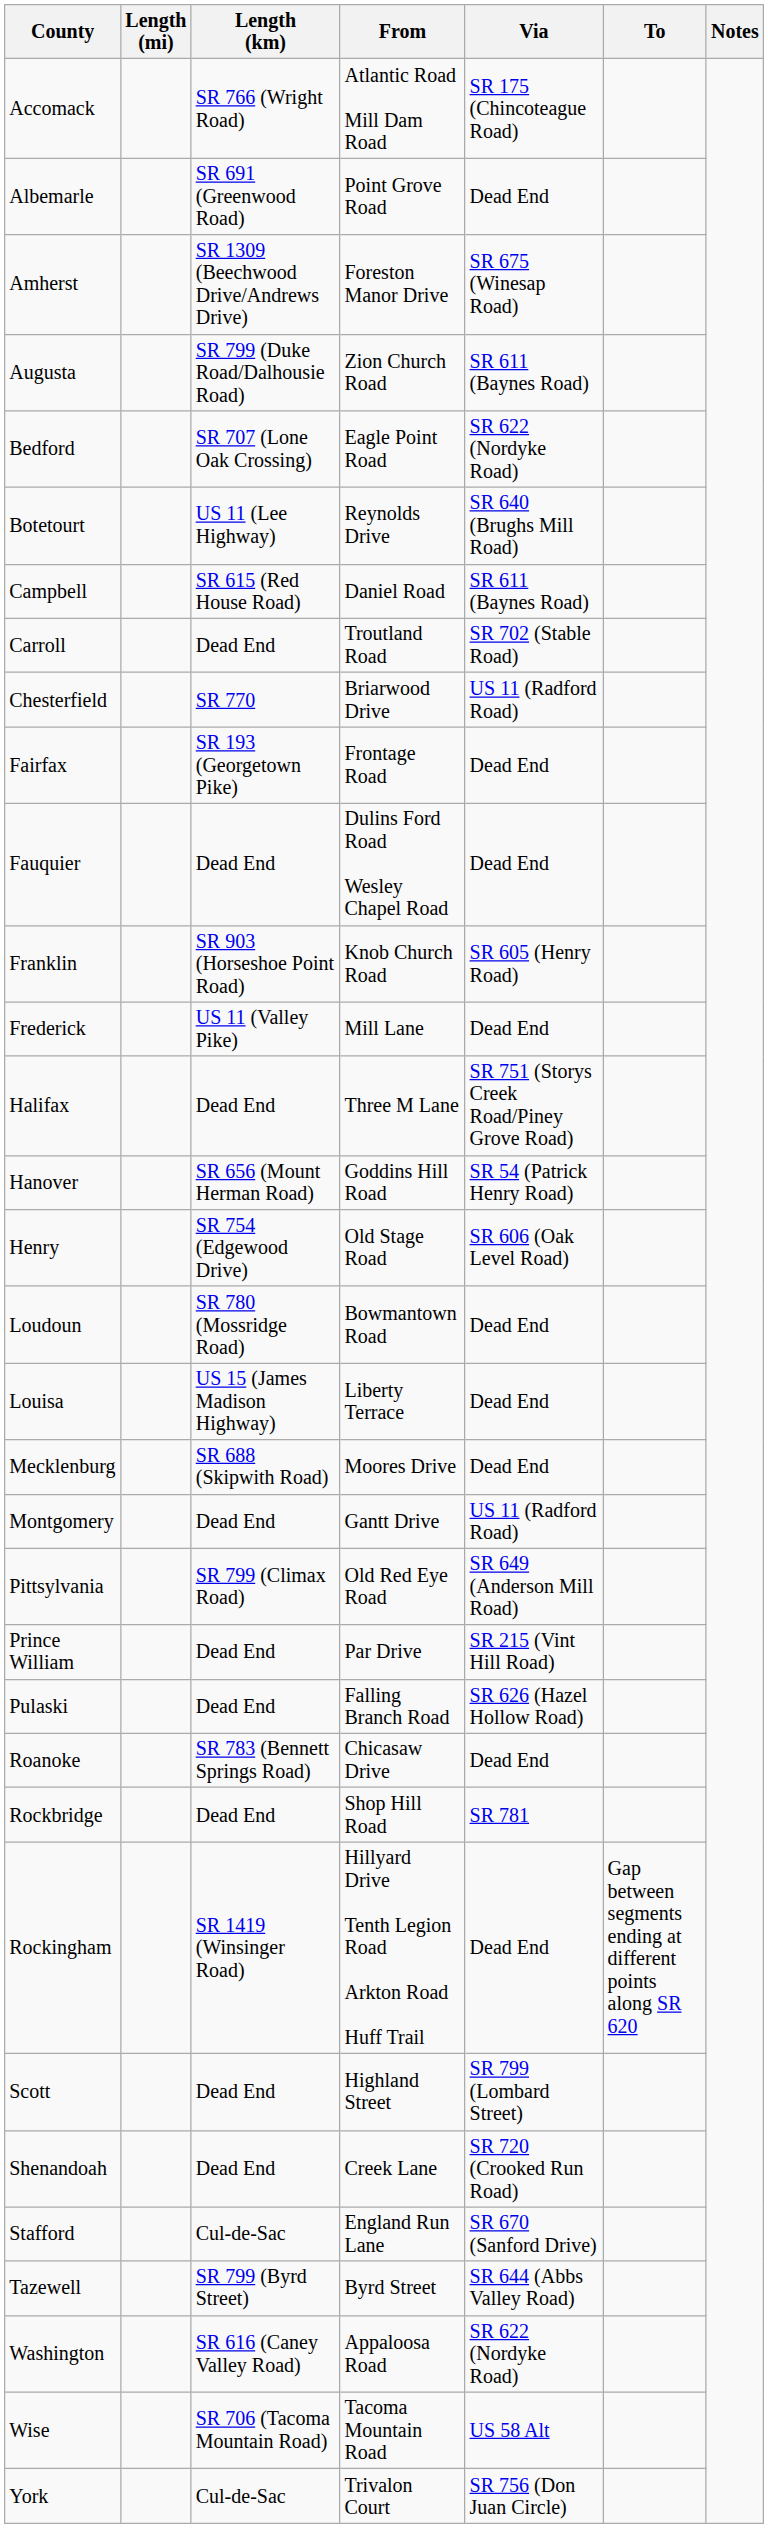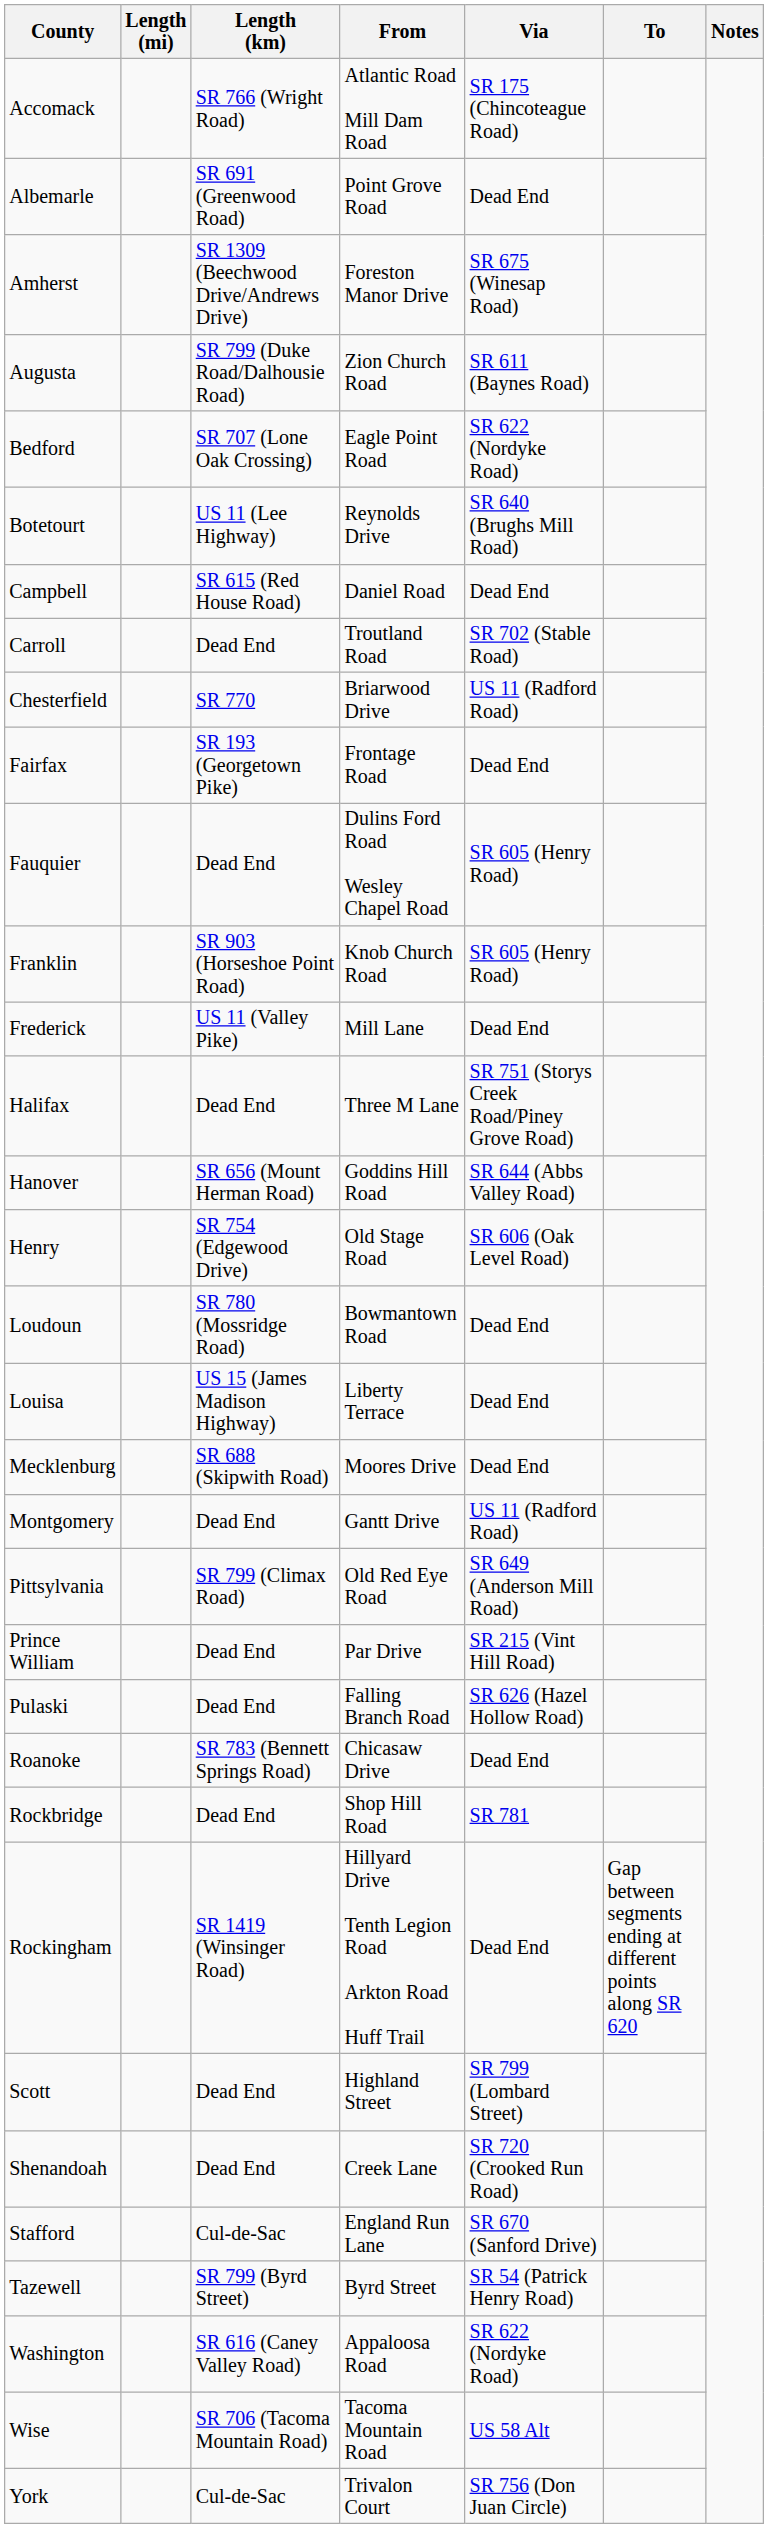(529, 591) SR 611 (Baynes Road) -> (509, 591) Dead End
(509, 864) Dead End -> (530, 864) SR 605 (Henry Road)
(528, 1182) SR 54 (Patrick Henry Road) -> (526, 1182) SR 644 (Abbs Valley Road)
(526, 2288) SR 644 (Abbs Valley Road) -> (528, 2288) SR 54 (Patrick Henry Road)
